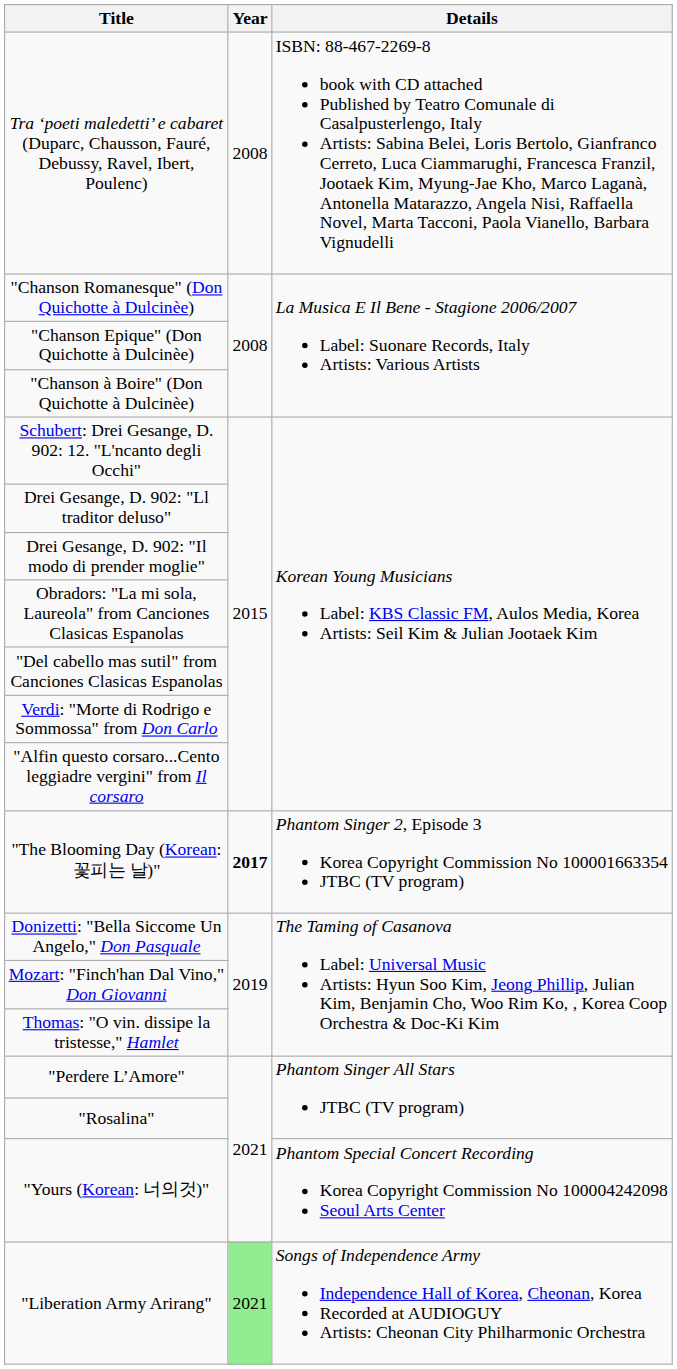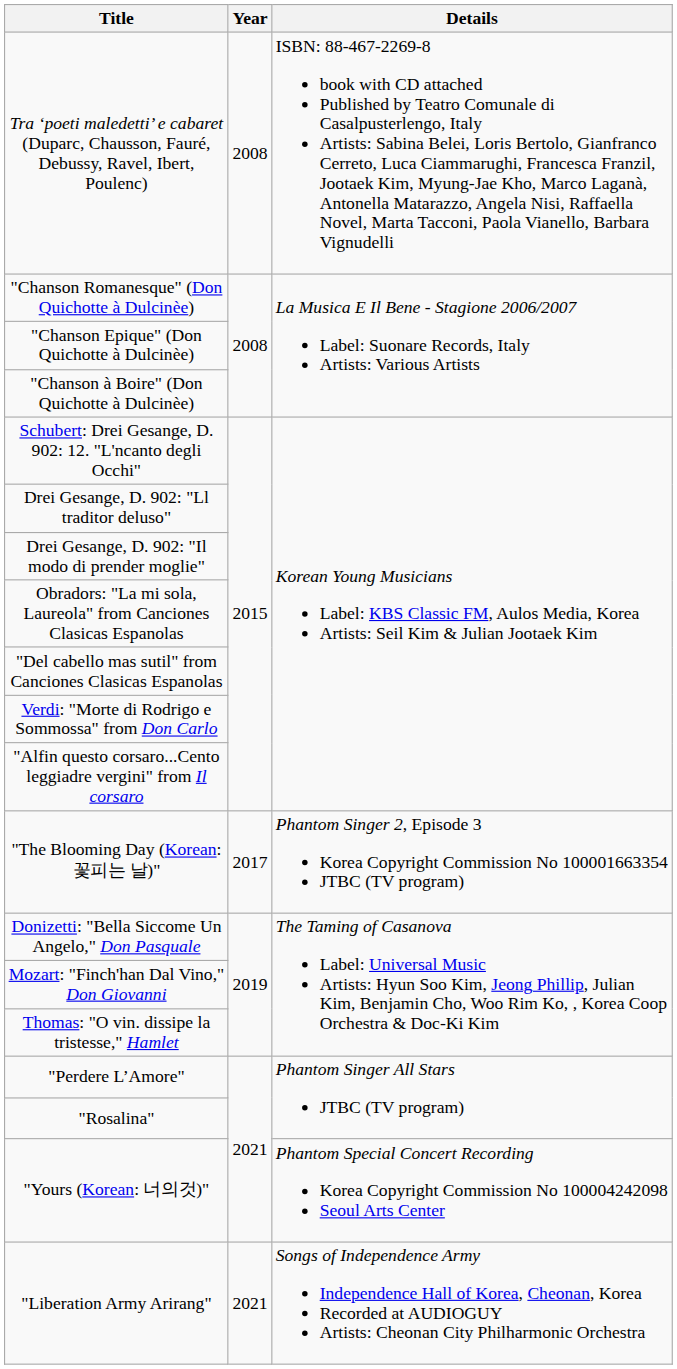(250, 861) bold -> (250, 861) normal
(250, 1302) lightgreen background -> (250, 1302) no background
